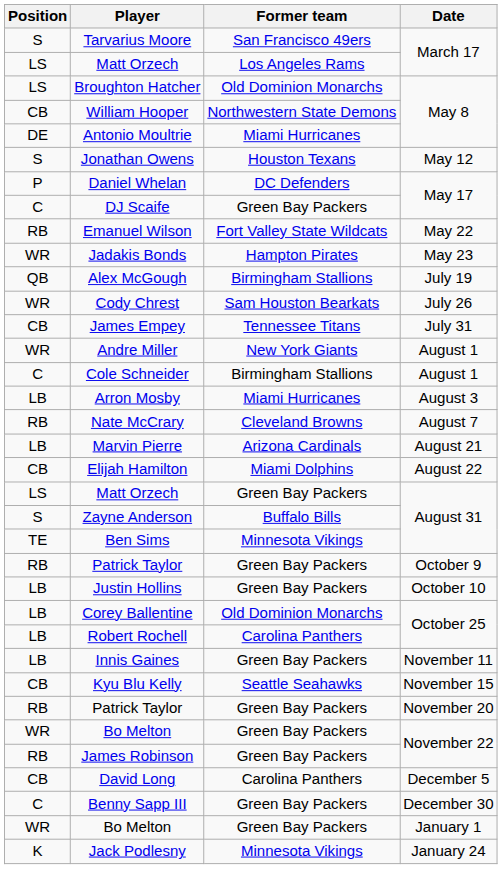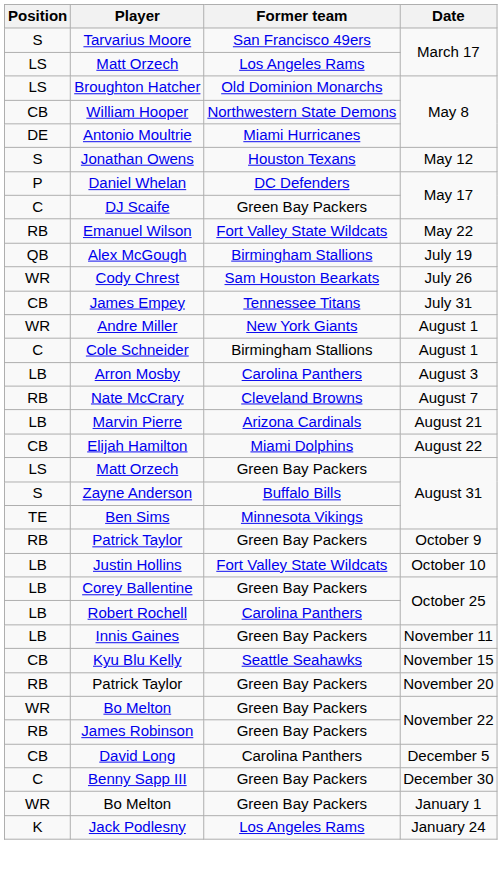- row: (137, 254)
(302, 398) Miami Hurricanes -> (302, 374) Carolina Panthers
(302, 588) Green Bay Packers -> (302, 565) Fort Valley State Wildcats
(302, 612) Old Dominion Monarchs -> (302, 588) Green Bay Packers
(302, 851) Minnesota Vikings -> (302, 827) Los Angeles Rams
